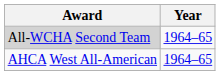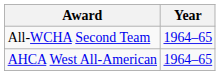(79, 37) lightgrey background -> (79, 37) no background
